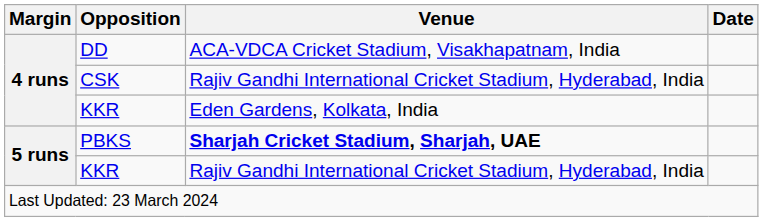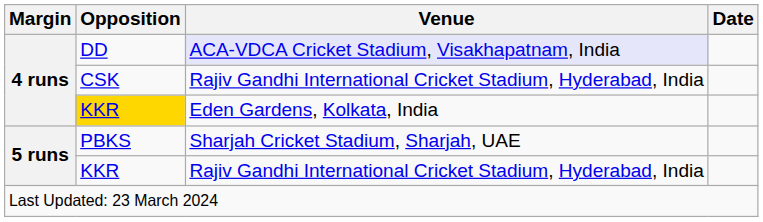(405, 49) no background -> (405, 49) lavender background
(100, 110) no background -> (100, 110) gold background
(365, 140) bold -> (355, 140) normal
